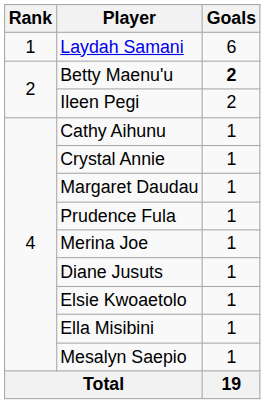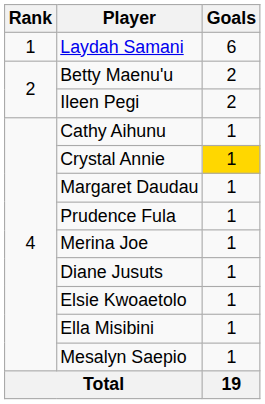(231, 74) bold -> (231, 74) normal
(231, 159) no background -> (231, 159) gold background
